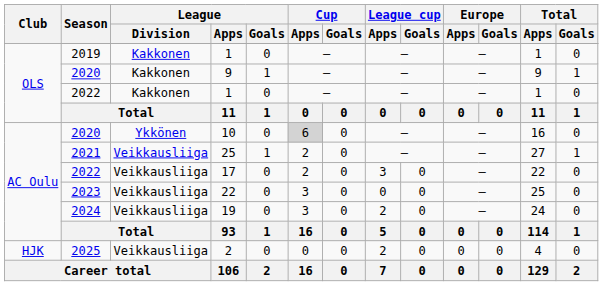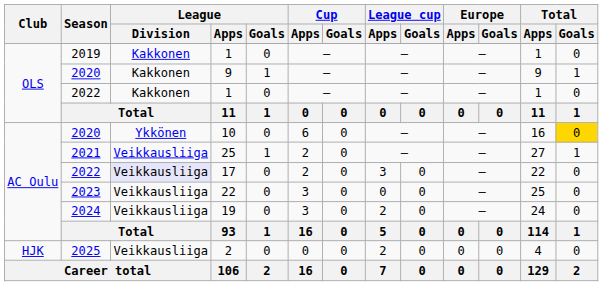(305, 133) lightgrey background -> (305, 133) no background
(577, 133) no background -> (577, 133) gold background
(161, 172) no background -> (161, 172) lavender background
